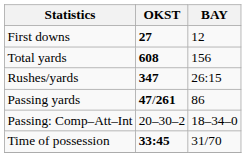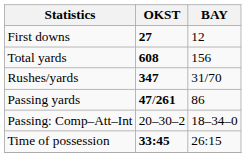(206, 78) 26:15 -> (206, 78) 31/70
(206, 141) 31/70 -> (206, 141) 26:15
